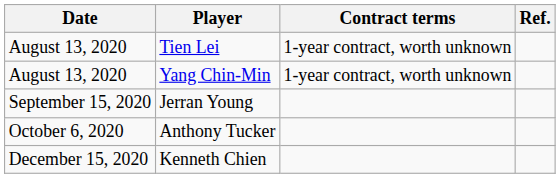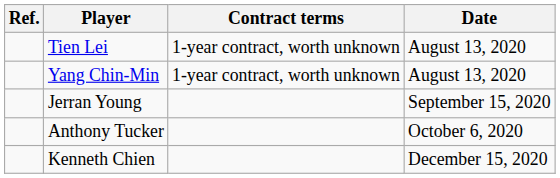columns swapped: (80, 18) <-> (535, 18)
